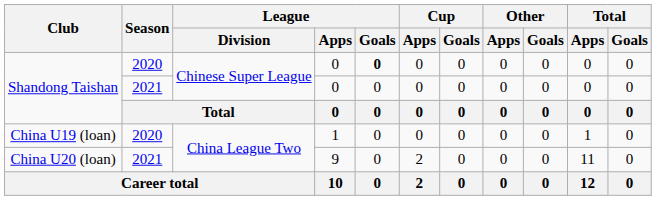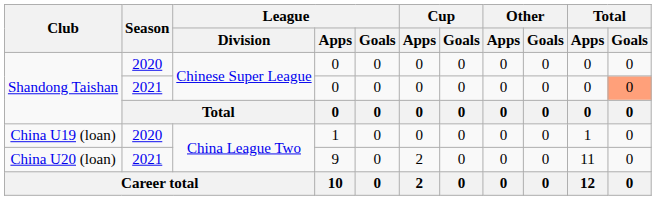(377, 64) bold -> (377, 64) normal
(630, 87) no background -> (630, 87) lightsalmon background
